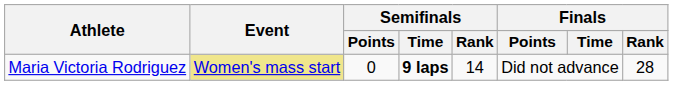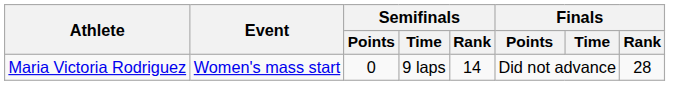(267, 68) khaki background -> (267, 68) no background
(425, 68) bold -> (424, 68) normal
